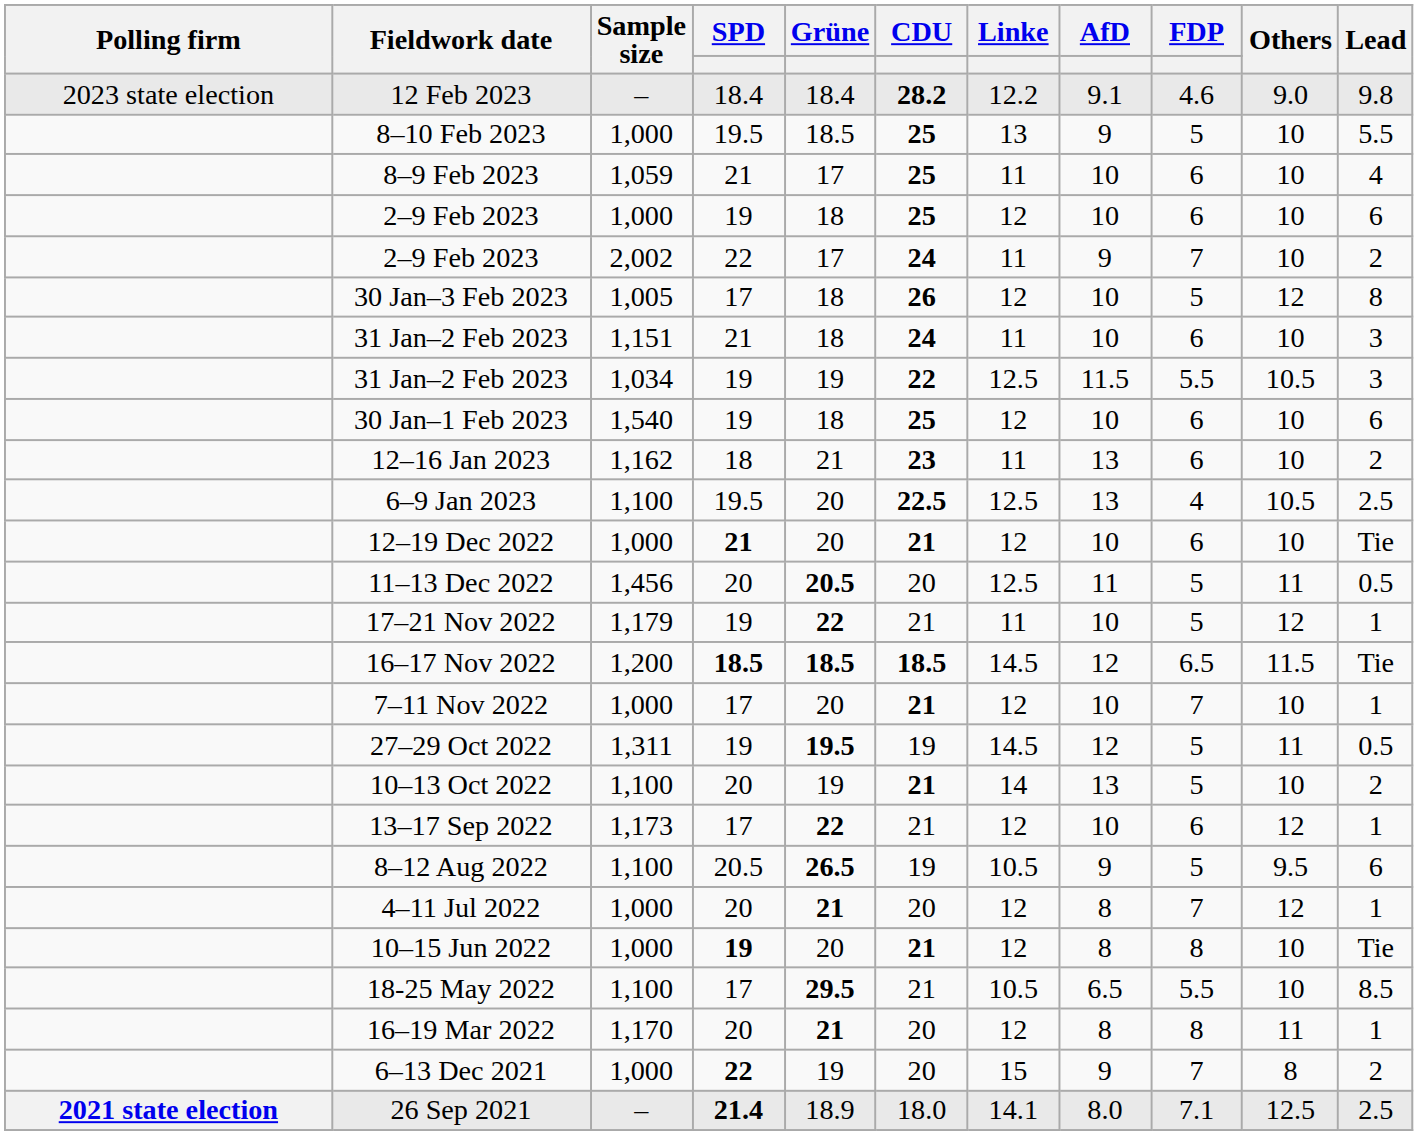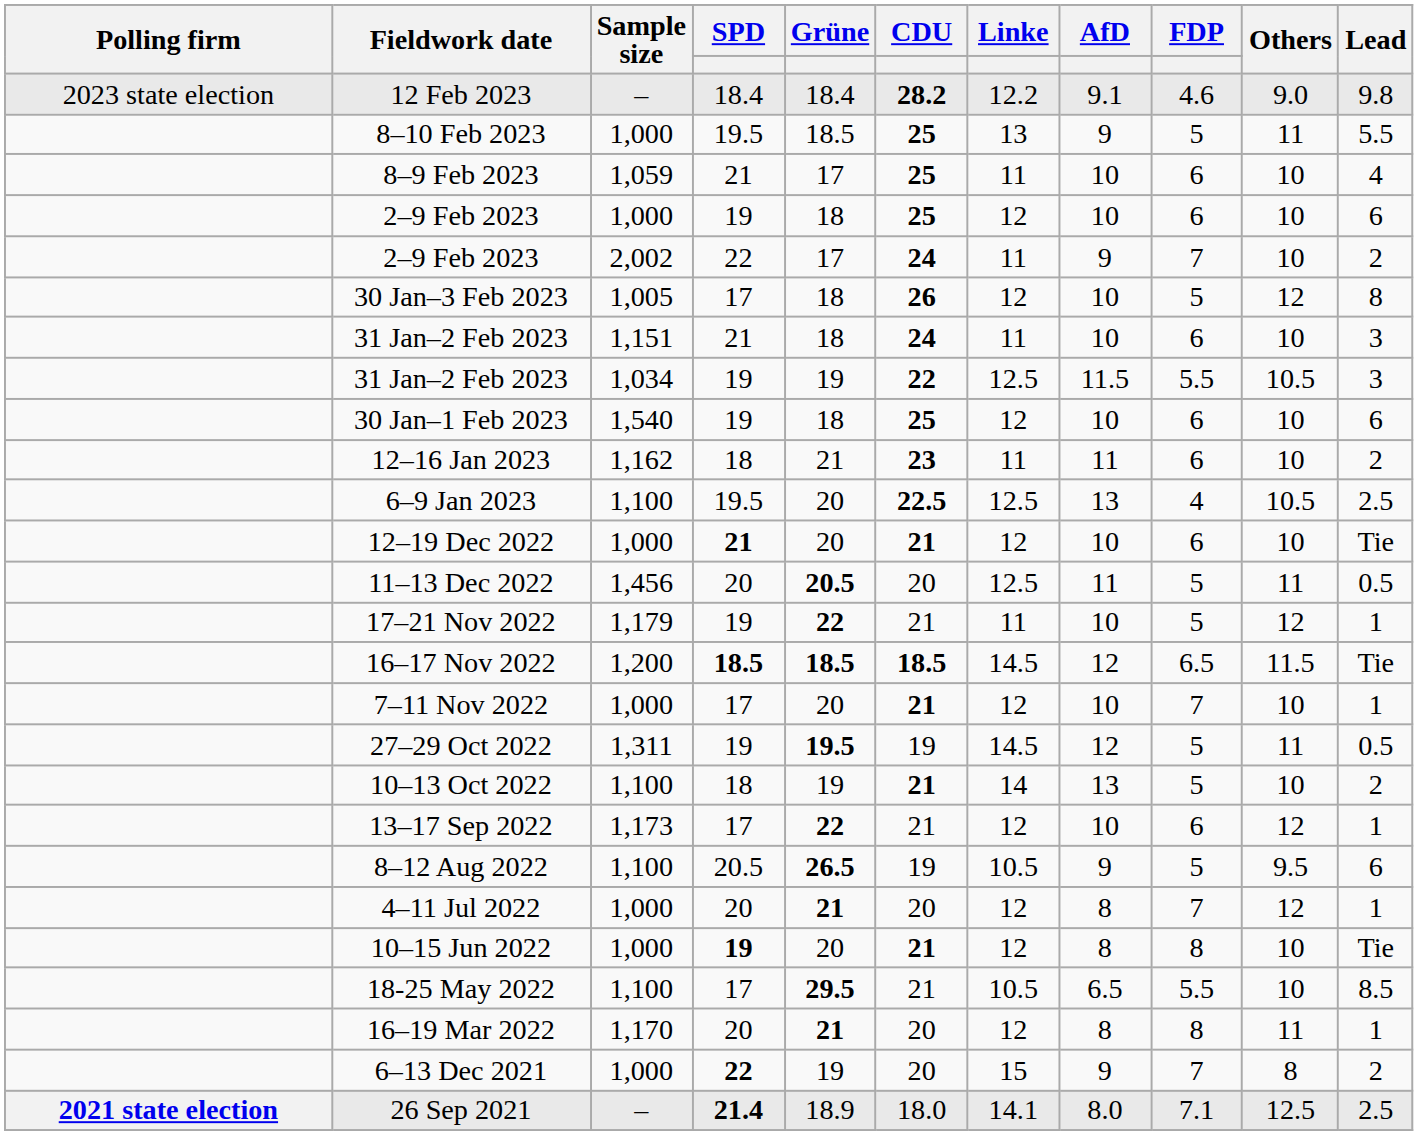(1291, 134) 10 -> (1291, 134) 11
(1105, 460) 13 -> (1105, 460) 11
(738, 785) 20 -> (738, 785) 18
